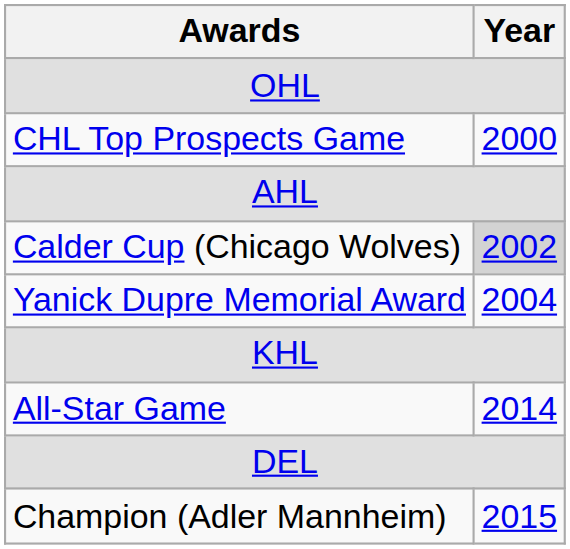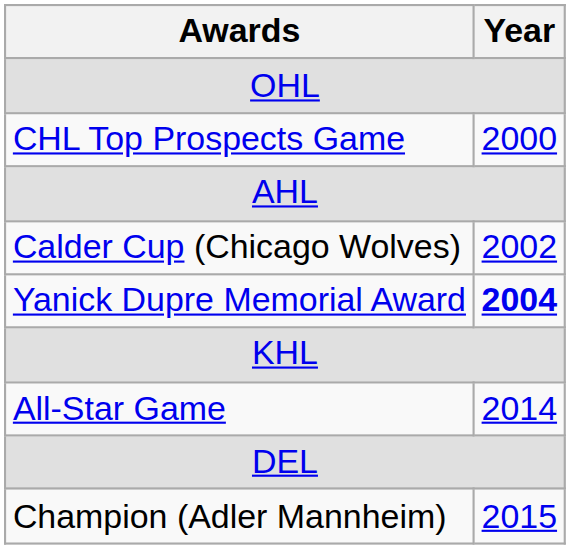(519, 246) lightgrey background -> (519, 246) no background
(519, 300) normal -> (519, 300) bold
